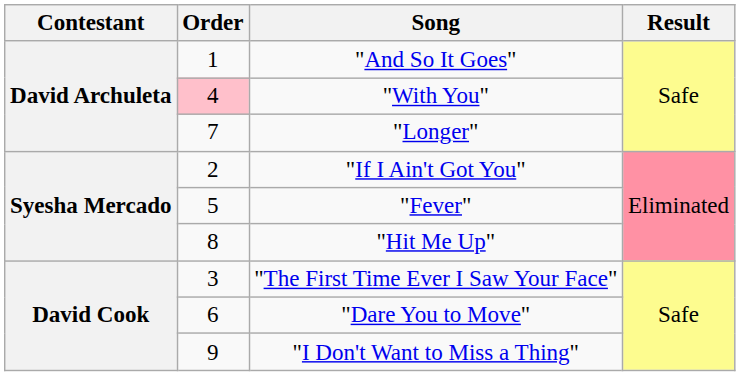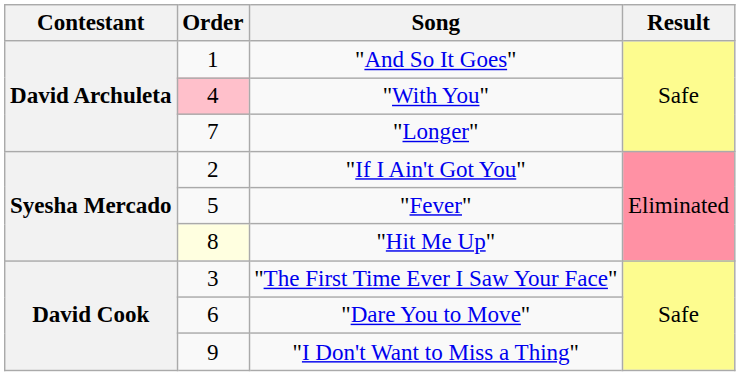(213, 242) no background -> (213, 242) lightyellow background
